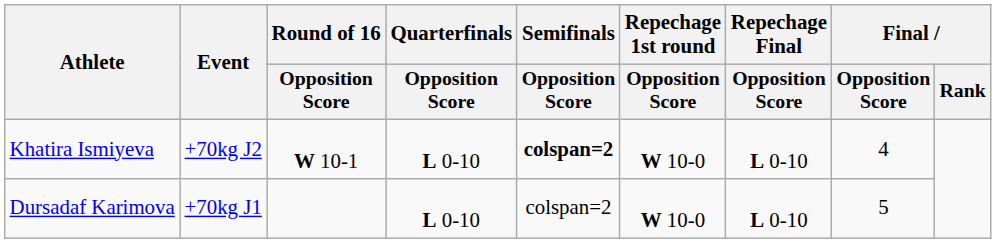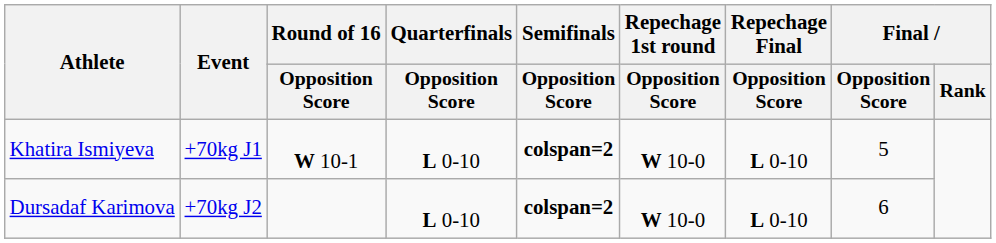(223, 149) +70kg J2 -> (223, 149) +70kg J1
(883, 149) 4 -> (883, 149) 5
(223, 208) +70kg J1 -> (223, 208) +70kg J2
(568, 208) normal -> (568, 208) bold
(883, 208) 5 -> (883, 208) 6
